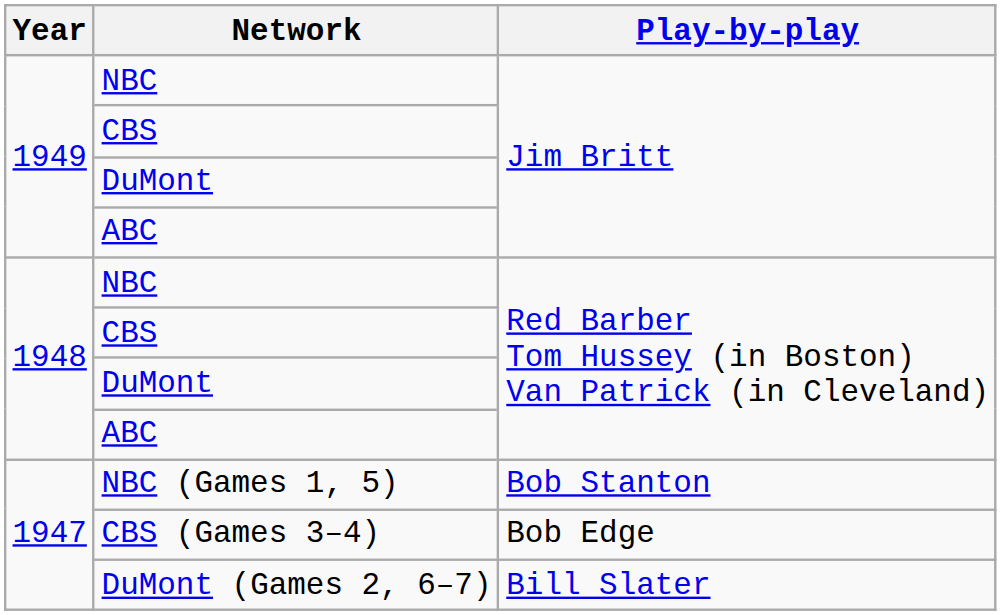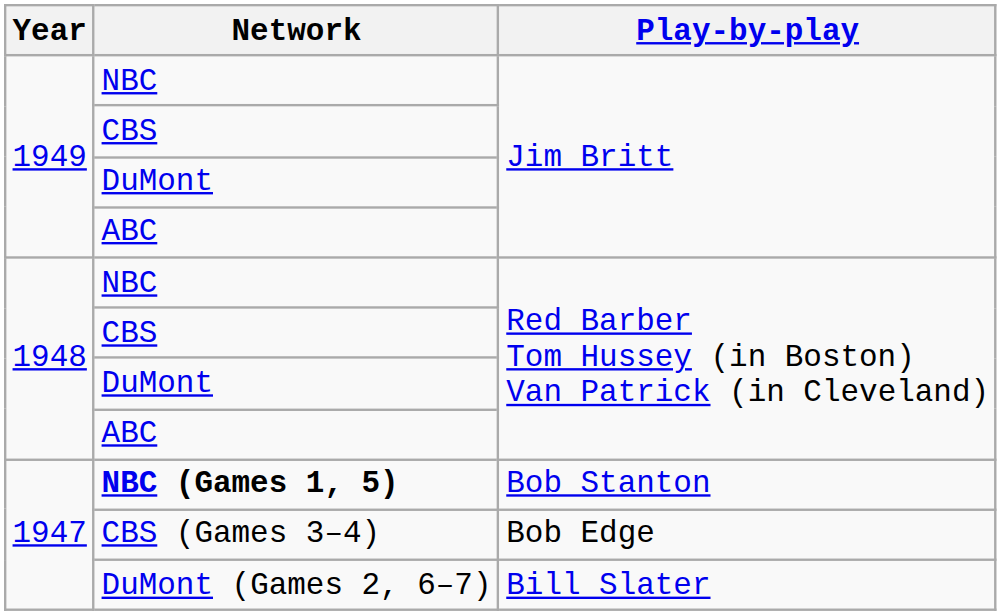(250, 484) normal -> (250, 484) bold
